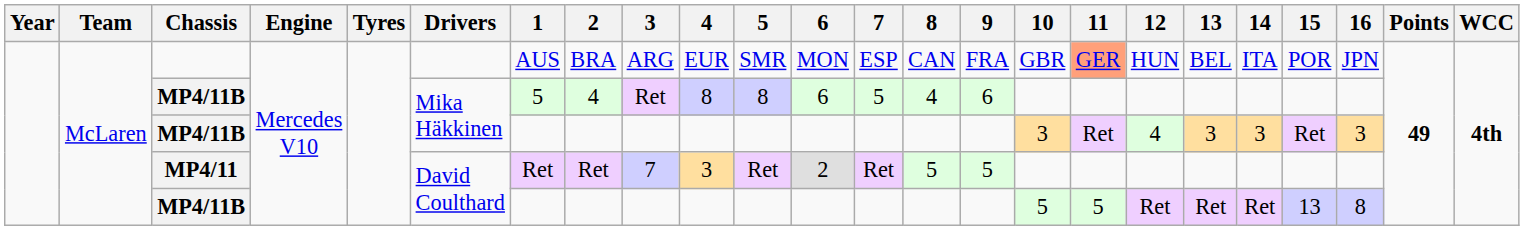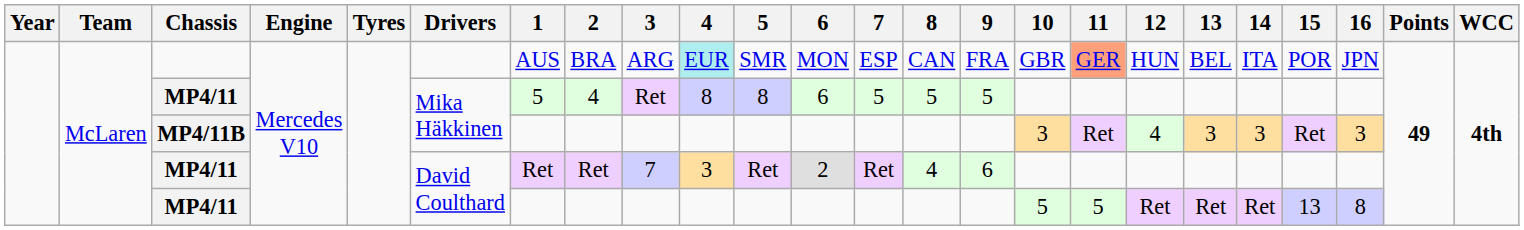(706, 59) no background -> (706, 59) paleturquoise background
(201, 96) MP4/11B -> (201, 96) MP4/11
(932, 96) 4 -> (932, 96) 5
(987, 96) 6 -> (987, 96) 5
(932, 170) 5 -> (932, 170) 4
(987, 170) 5 -> (987, 170) 6
(201, 207) MP4/11B -> (201, 207) MP4/11
